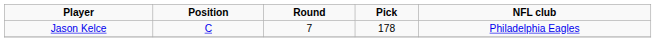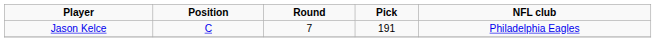(387, 28) 178 -> (387, 28) 191
